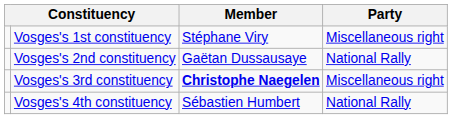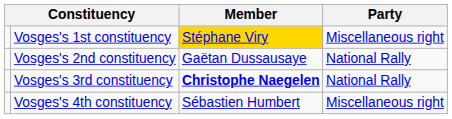(225, 37) no background -> (225, 37) gold background
(385, 80) Miscellaneous right -> (368, 80) National Rally
(368, 102) National Rally -> (385, 102) Miscellaneous right
